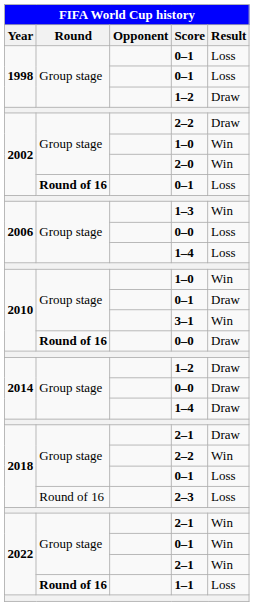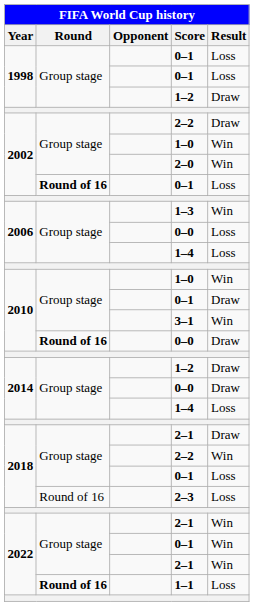(225, 408) Draw -> (223, 408) Loss
